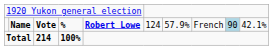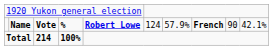(209, 25) normal -> (209, 25) bold
(233, 25) lightblue background -> (233, 25) no background
